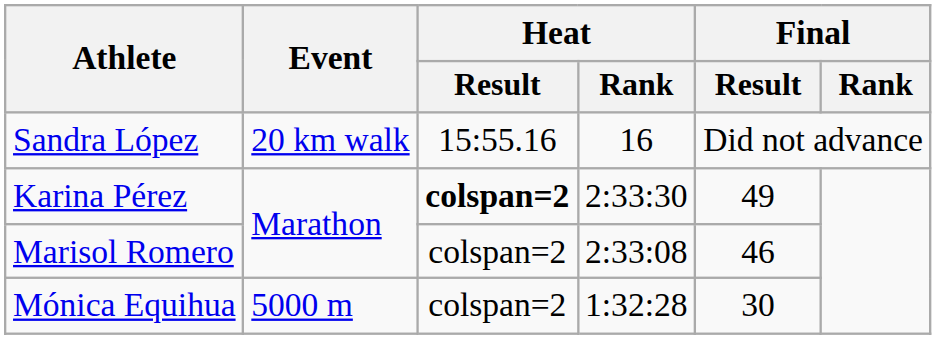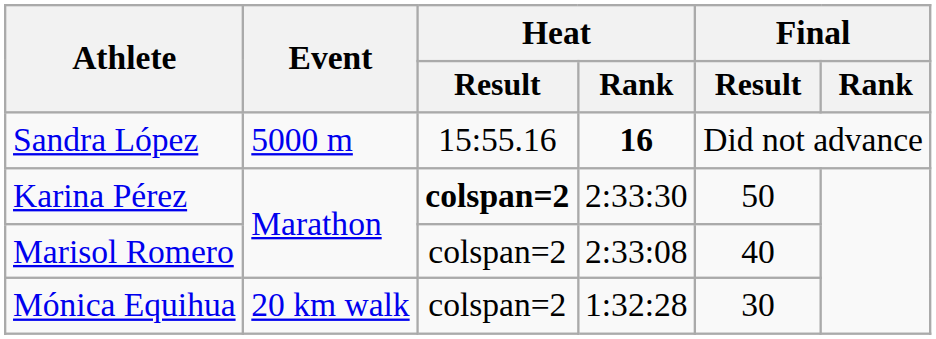(330, 140) 20 km walk -> (302, 140) 5000 m
(636, 140) normal -> (636, 140) bold
(758, 195) 49 -> (758, 195) 50
(758, 250) 46 -> (758, 250) 40
(302, 306) 5000 m -> (330, 306) 20 km walk
